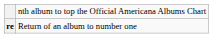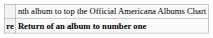(77, 26) normal -> (82, 26) bold
